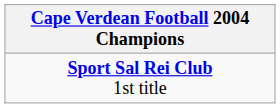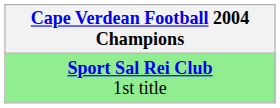(140, 78) no background -> (140, 78) lightgreen background
